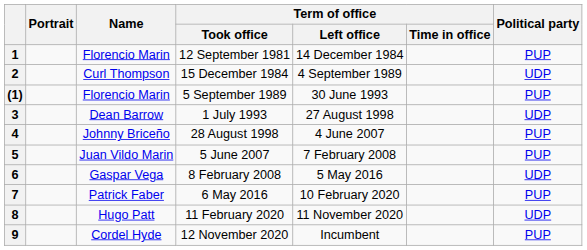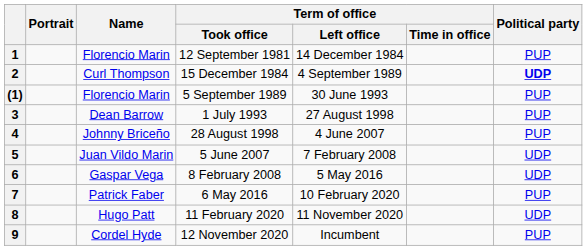(538, 74) normal -> (538, 74) bold
(538, 114) UDP -> (538, 114) PUP
(538, 154) PUP -> (538, 154) UDP
